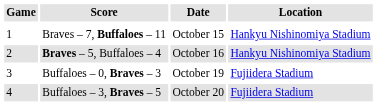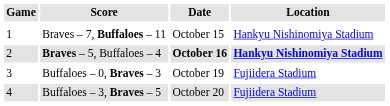(198, 53) normal -> (200, 53) bold
(300, 53) normal -> (308, 53) bold
